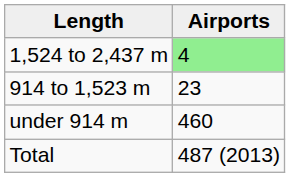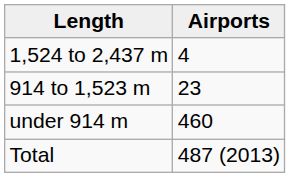(184, 54) lightgreen background -> (184, 54) no background
